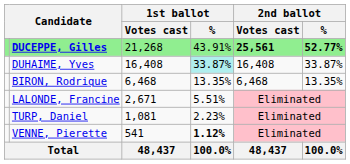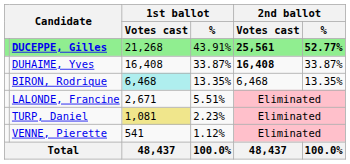(212, 64) paleturquoise background -> (212, 64) no background
(255, 64) normal -> (255, 64) bold
(141, 82) no background -> (141, 82) paleturquoise background
(141, 116) no background -> (141, 116) khaki background
(209, 133) bold -> (209, 133) normal
